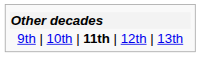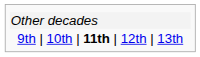(57, 20) bold -> (54, 20) normal
